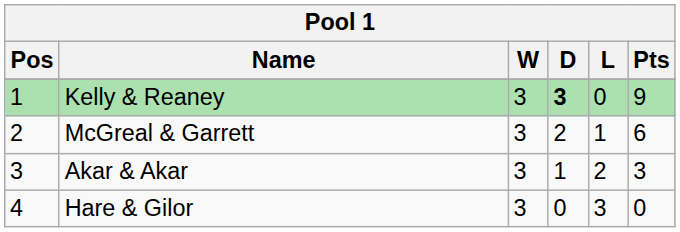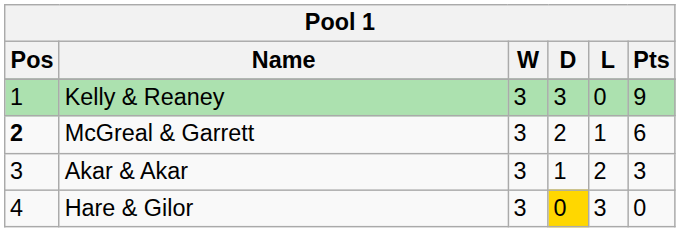(560, 97) bold -> (560, 97) normal
(17, 134) normal -> (17, 134) bold
(560, 208) no background -> (560, 208) gold background
